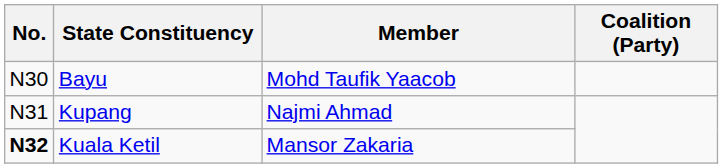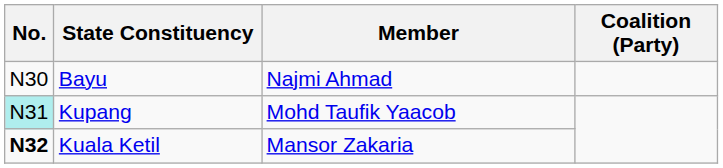(361, 78) Mohd Taufik Yaacob -> (329, 78) Najmi Ahmad
(29, 111) no background -> (29, 111) paleturquoise background
(329, 111) Najmi Ahmad -> (361, 111) Mohd Taufik Yaacob
